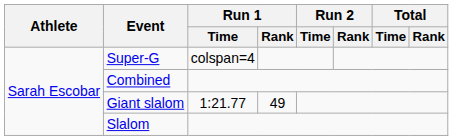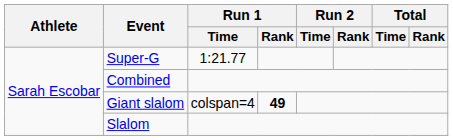(223, 59) colspan=4 -> (223, 59) 1:21.77
(223, 103) 1:21.77 -> (223, 103) colspan=4
(277, 103) normal -> (277, 103) bold
